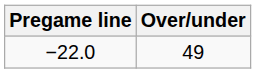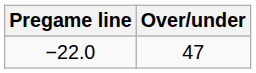(193, 51) 49 -> (193, 51) 47
